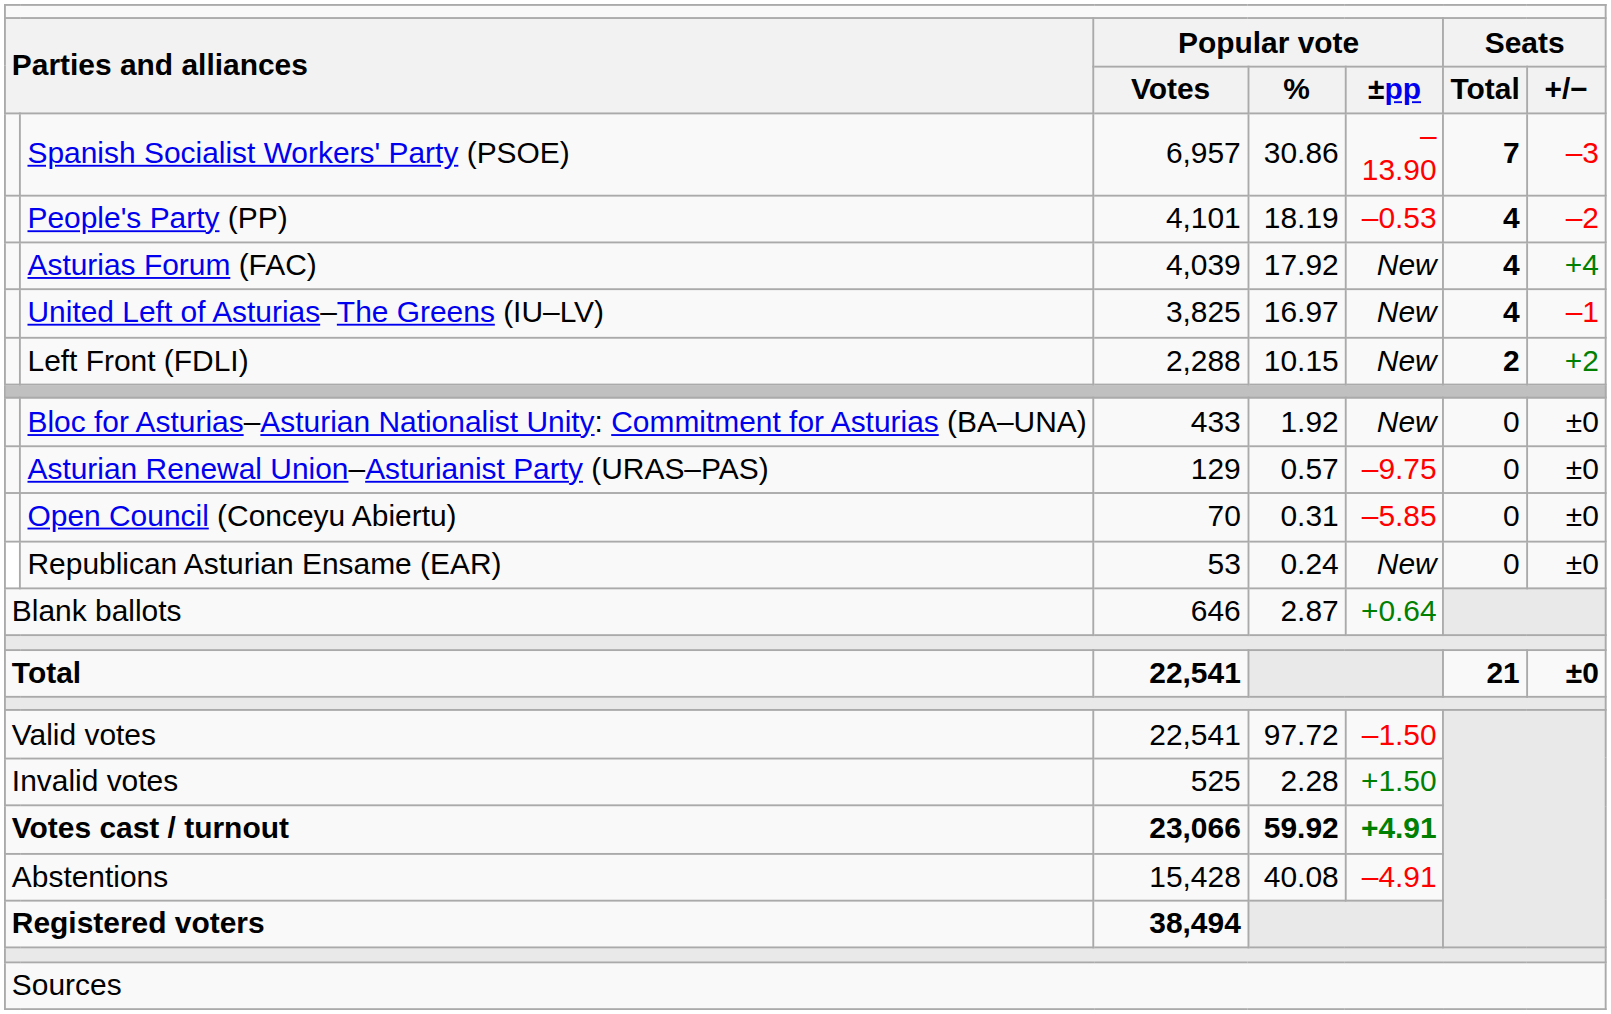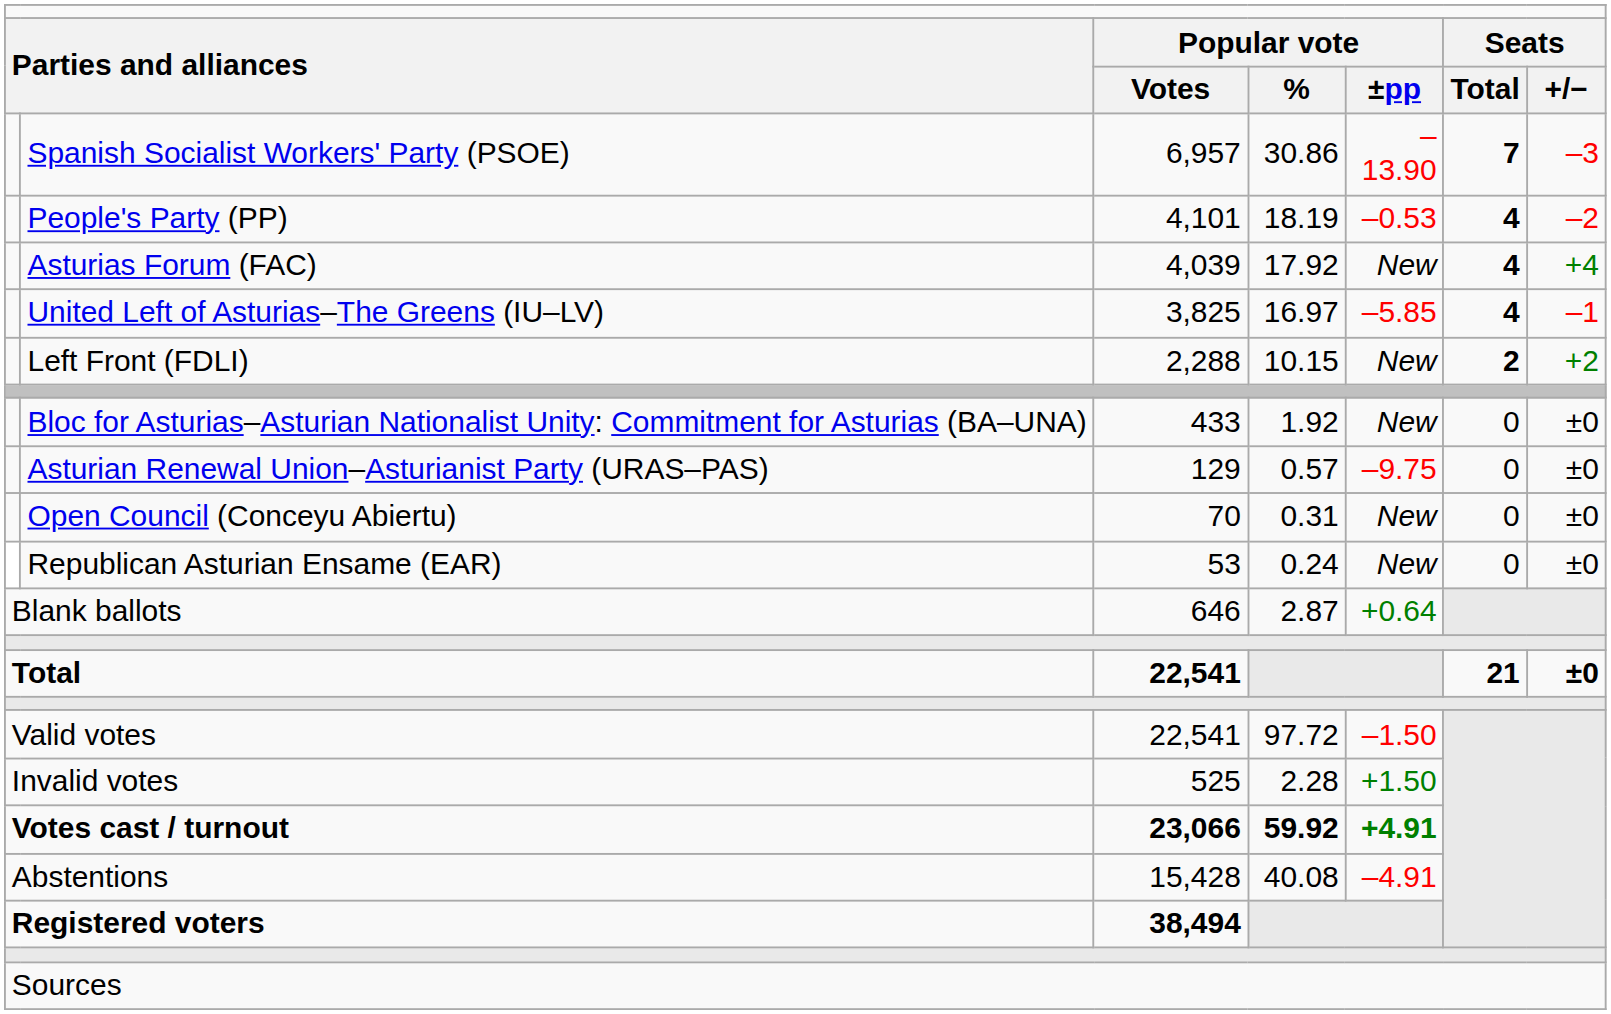(1407, 312) New -> (1399, 312) –5.85
(1399, 516) –5.85 -> (1407, 516) New
